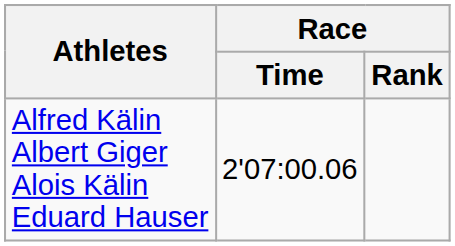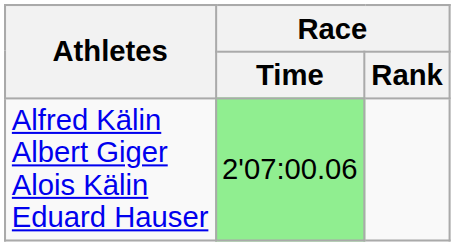(290, 170) no background -> (290, 170) lightgreen background
